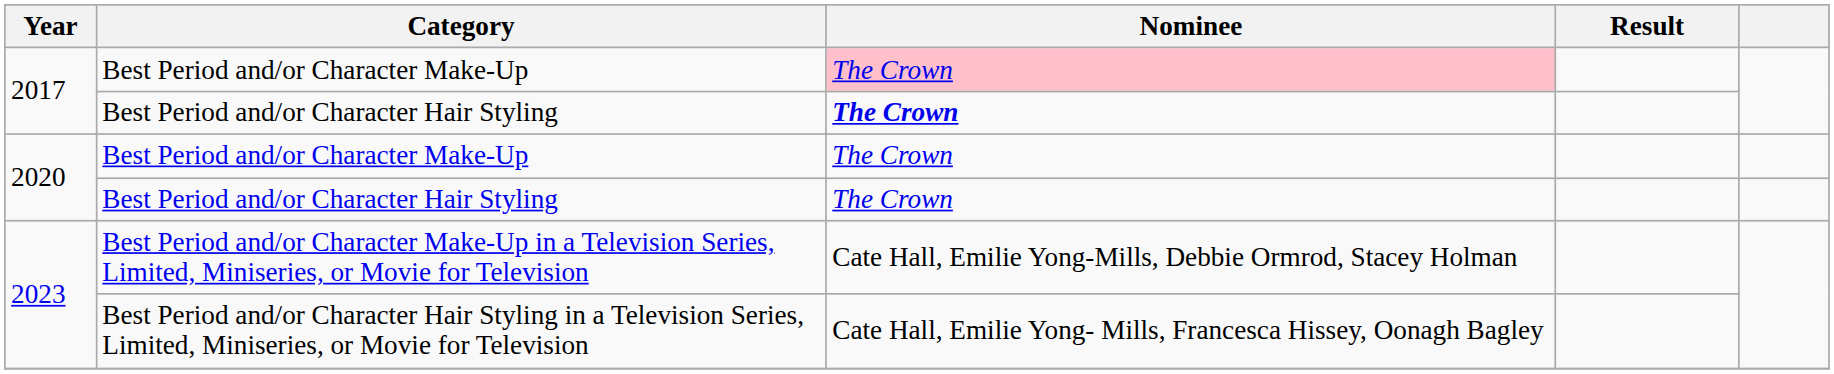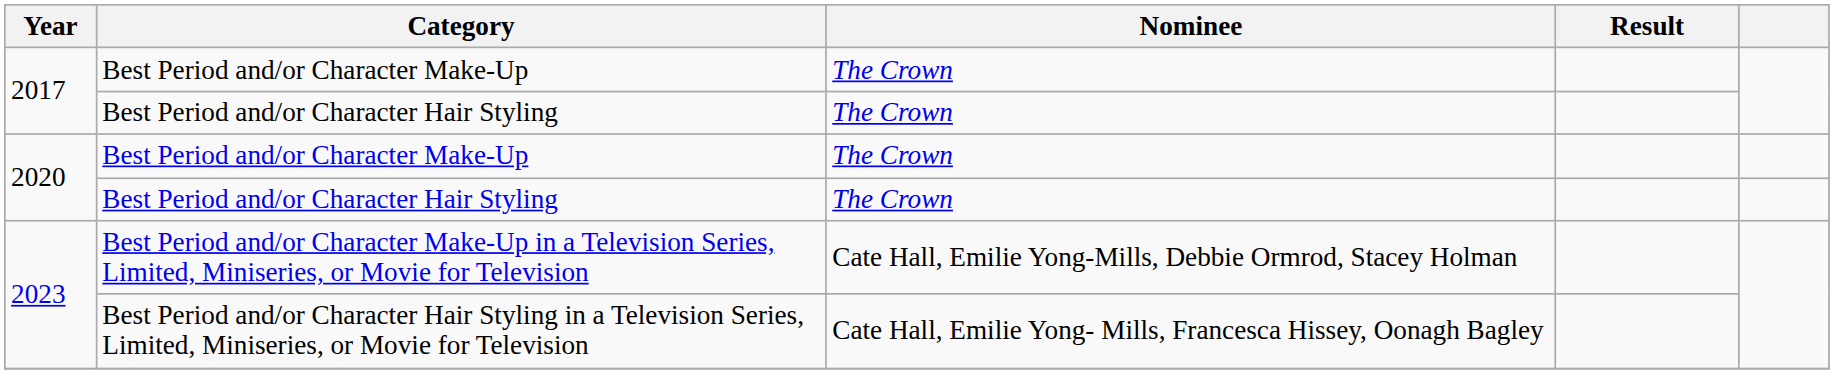(893, 69) pink background -> (893, 69) no background
(895, 112) bold -> (893, 112) normal
